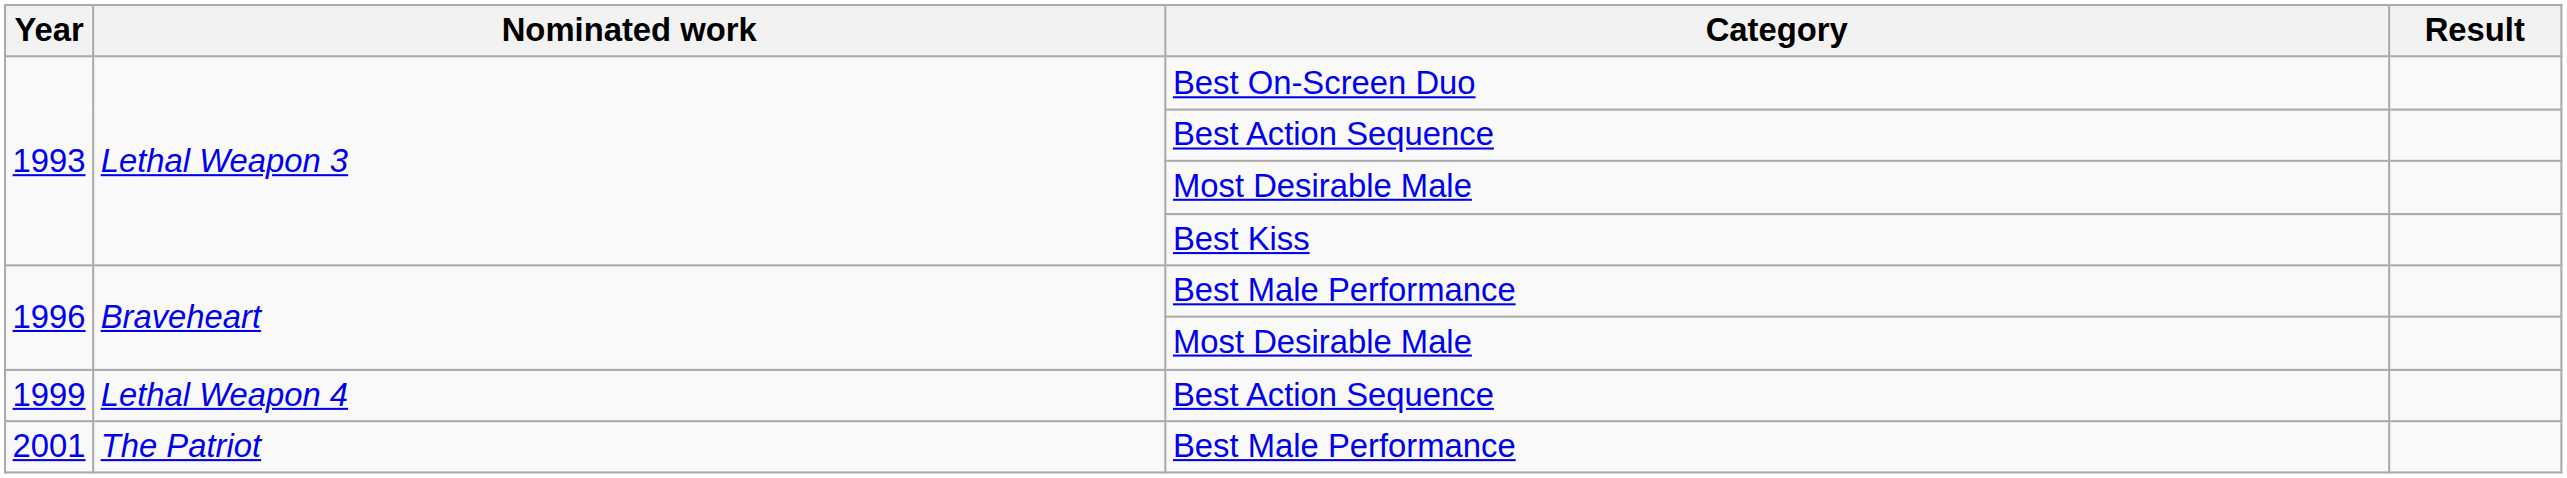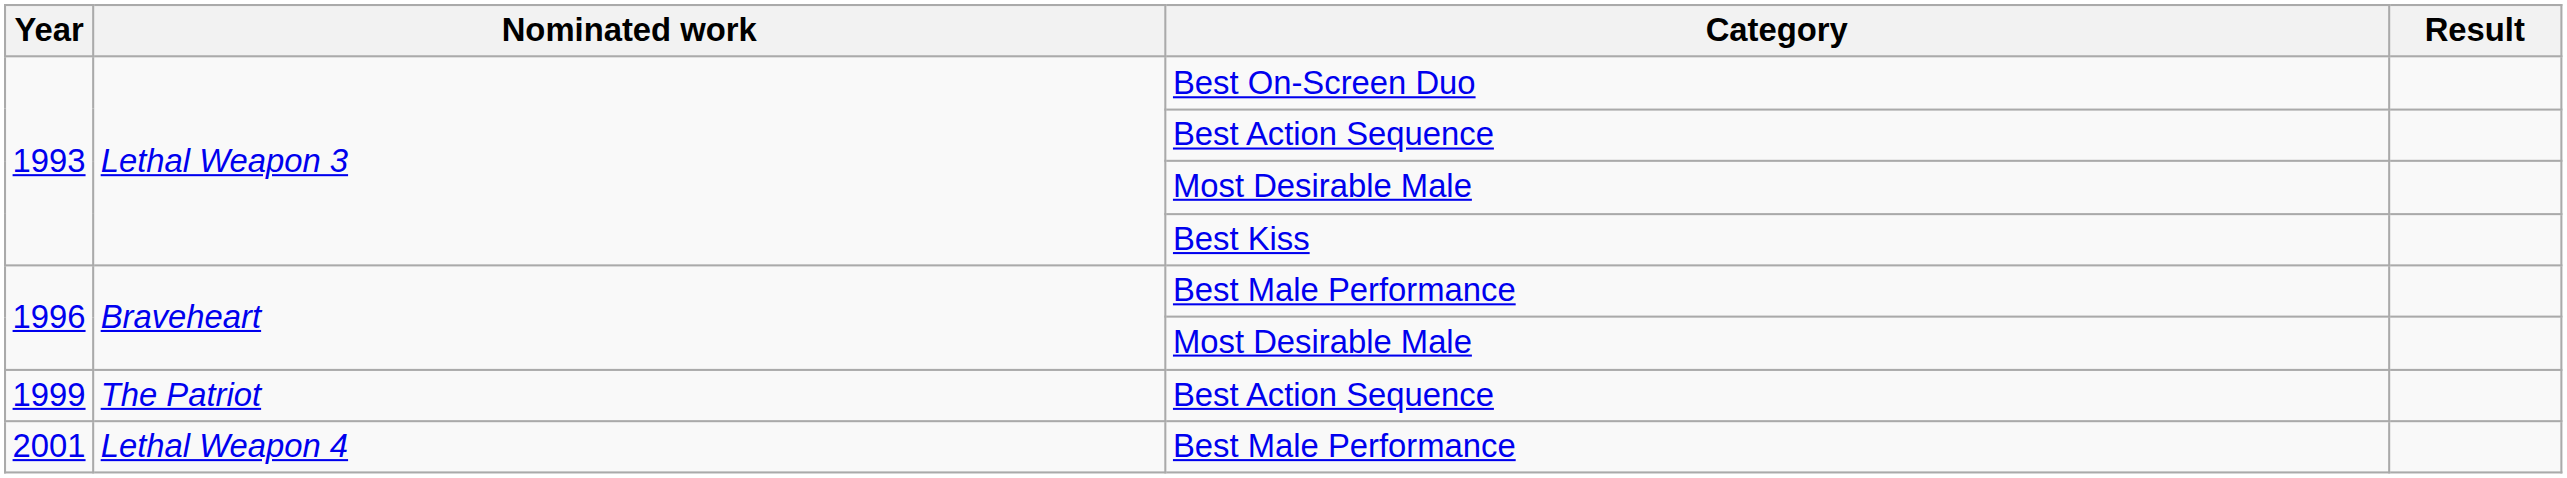(224, 394) Lethal Weapon 4 -> (181, 394) The Patriot
(181, 446) The Patriot -> (224, 446) Lethal Weapon 4
